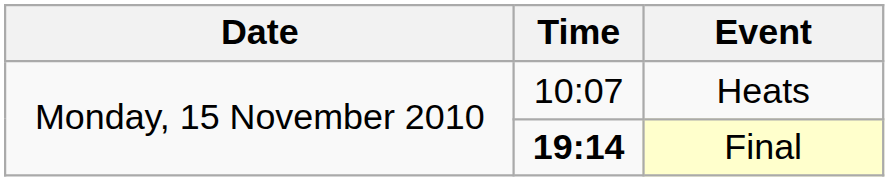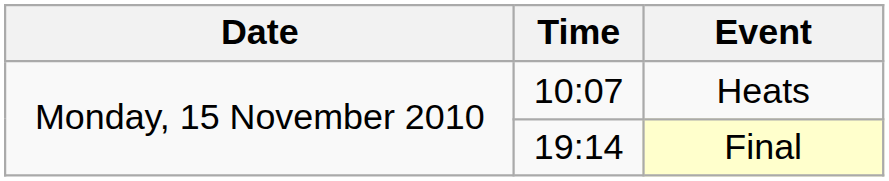(579, 146) bold -> (579, 146) normal
